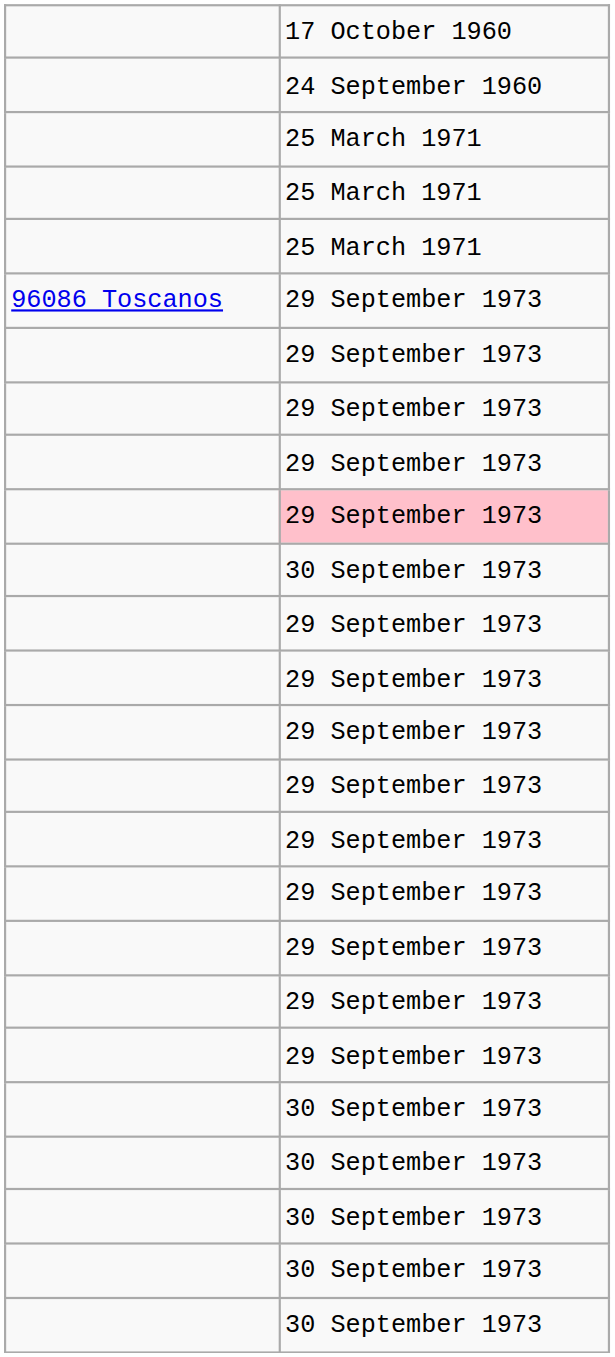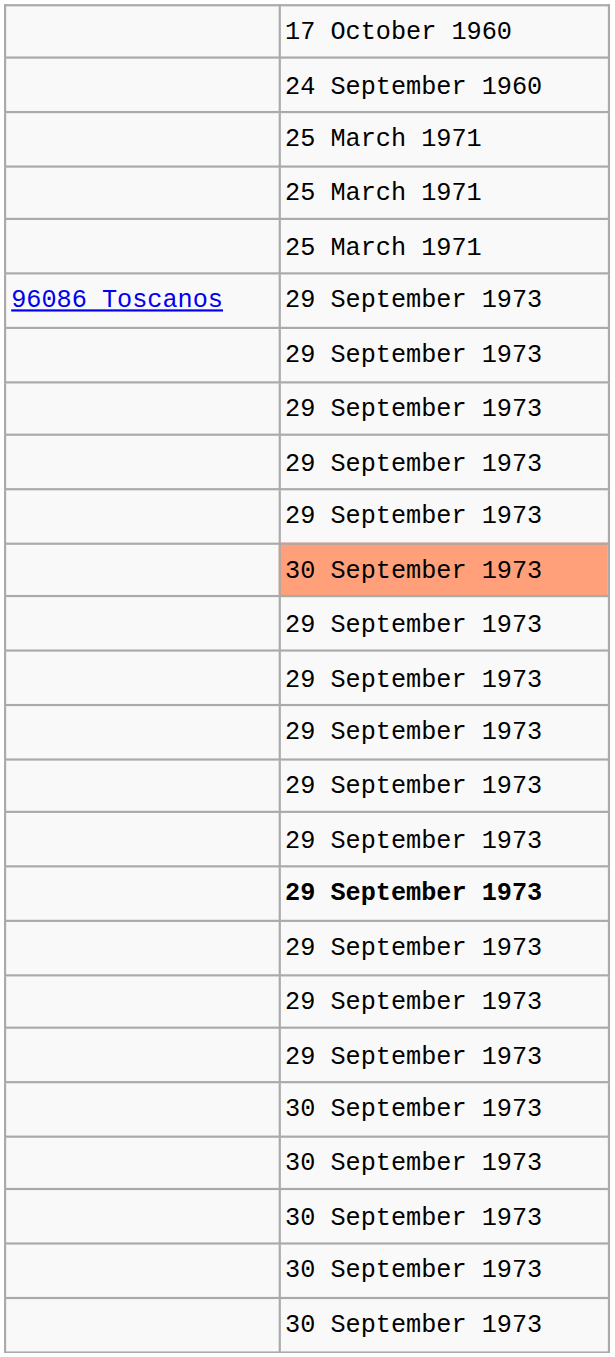(414, 516) pink background -> (414, 516) no background
(414, 570) no background -> (414, 570) lightsalmon background
(414, 893) normal -> (414, 893) bold
